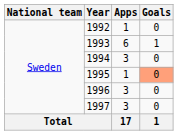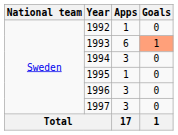(157, 44) no background -> (157, 44) lightsalmon background
(157, 75) lightsalmon background -> (157, 75) no background
